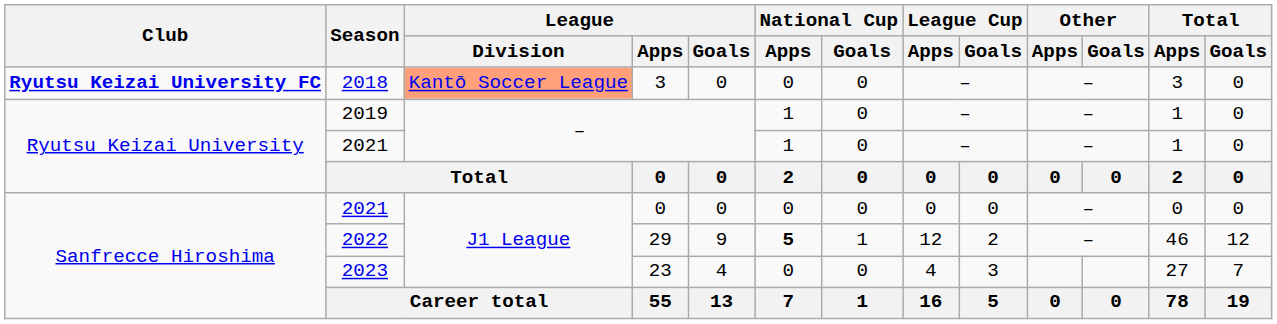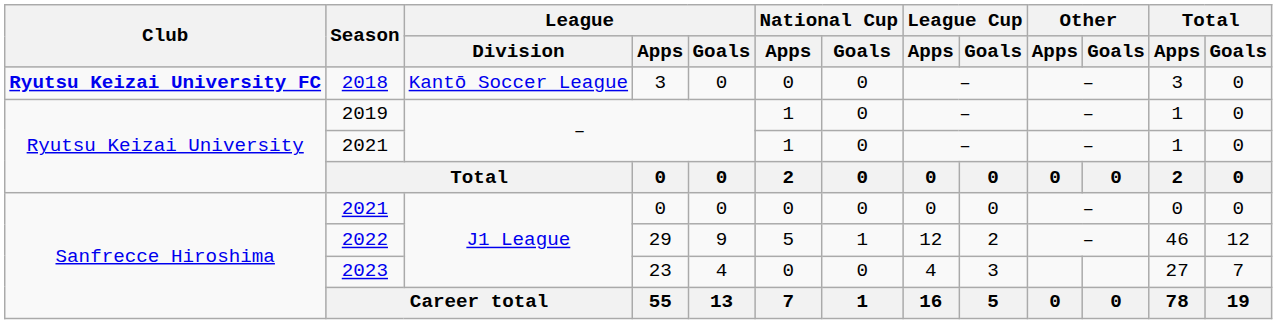(518, 83) lightsalmon background -> (518, 83) no background
(788, 240) bold -> (788, 240) normal
